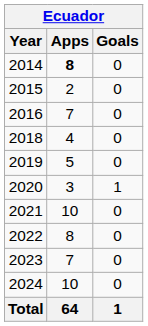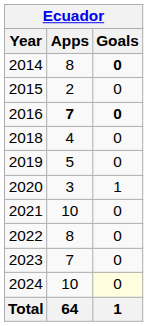(70, 65) bold -> (70, 65) normal
(117, 65) normal -> (117, 65) bold
(70, 114) normal -> (70, 114) bold
(117, 114) normal -> (117, 114) bold
(117, 284) no background -> (117, 284) lightyellow background
